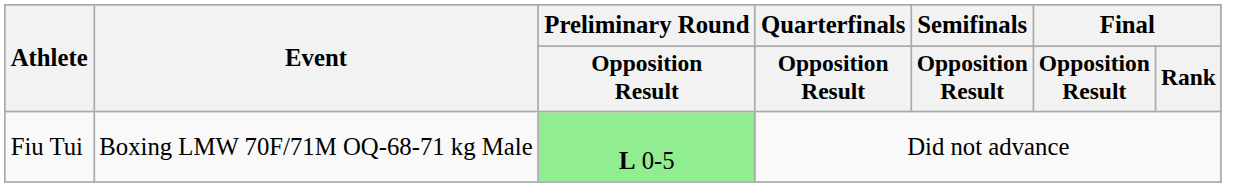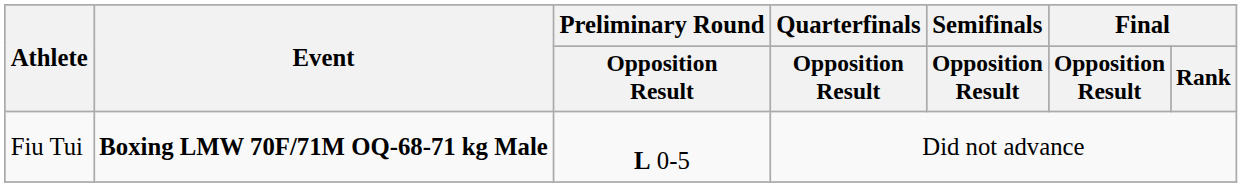(316, 146) normal -> (324, 146) bold
(647, 161) lightgreen background -> (662, 161) no background
